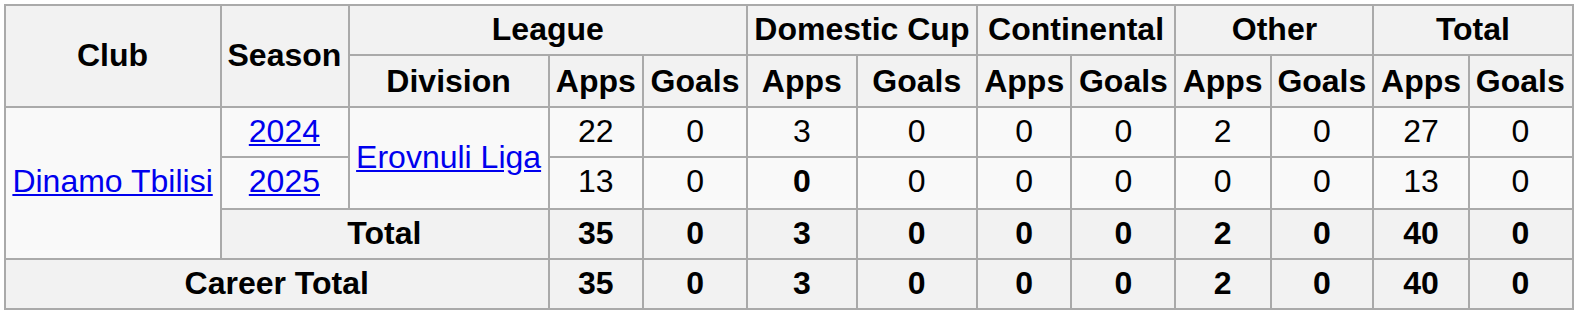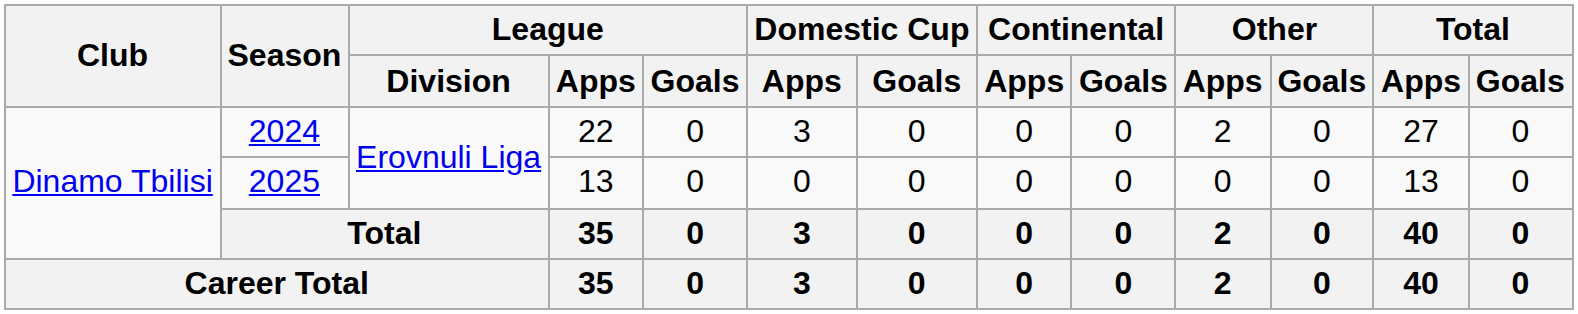(802, 182) bold -> (802, 182) normal
